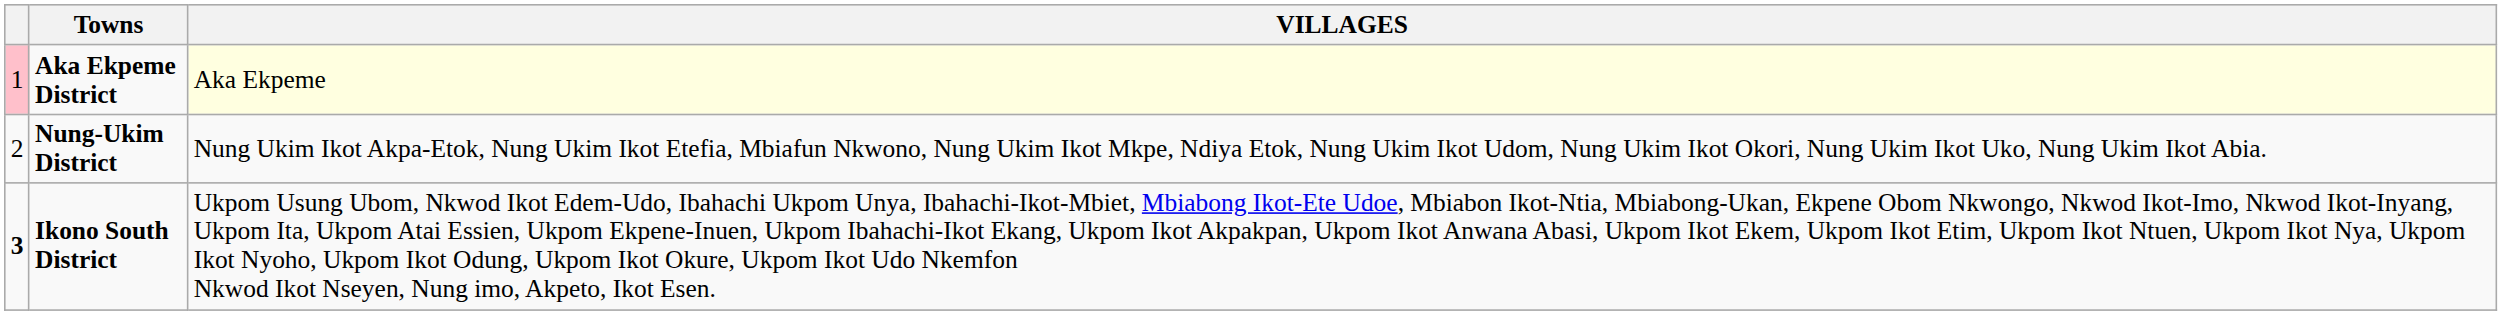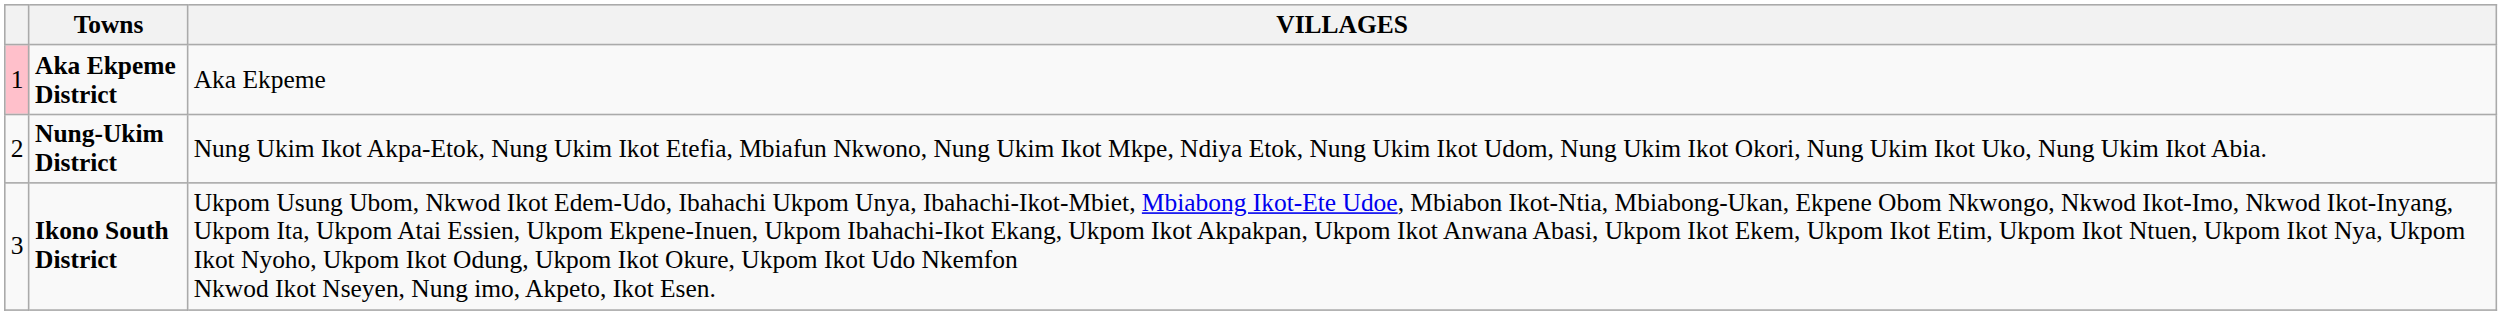(260, 79) lightyellow background -> (260, 79) no background
(17, 245) bold -> (17, 245) normal
